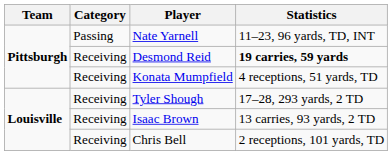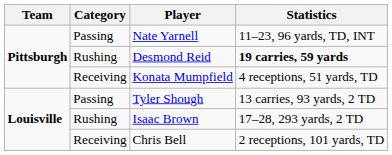(100, 56) Receiving -> (95, 56) Rushing
(100, 98) Receiving -> (93, 98) Passing
(301, 98) 17–28, 293 yards, 2 TD -> (307, 98) 13 carries, 93 yards, 2 TD
(100, 119) Receiving -> (95, 119) Rushing
(307, 119) 13 carries, 93 yards, 2 TD -> (301, 119) 17–28, 293 yards, 2 TD
